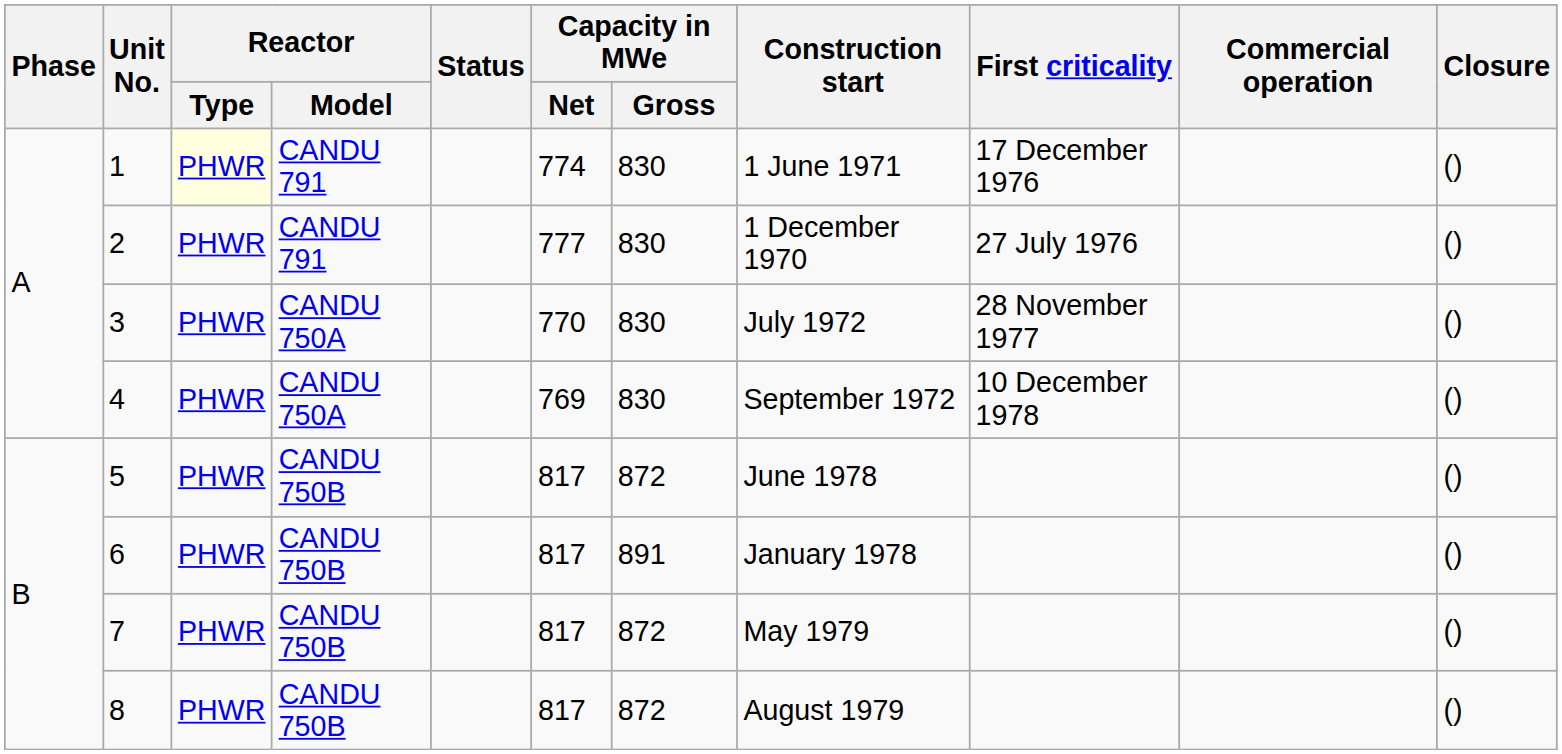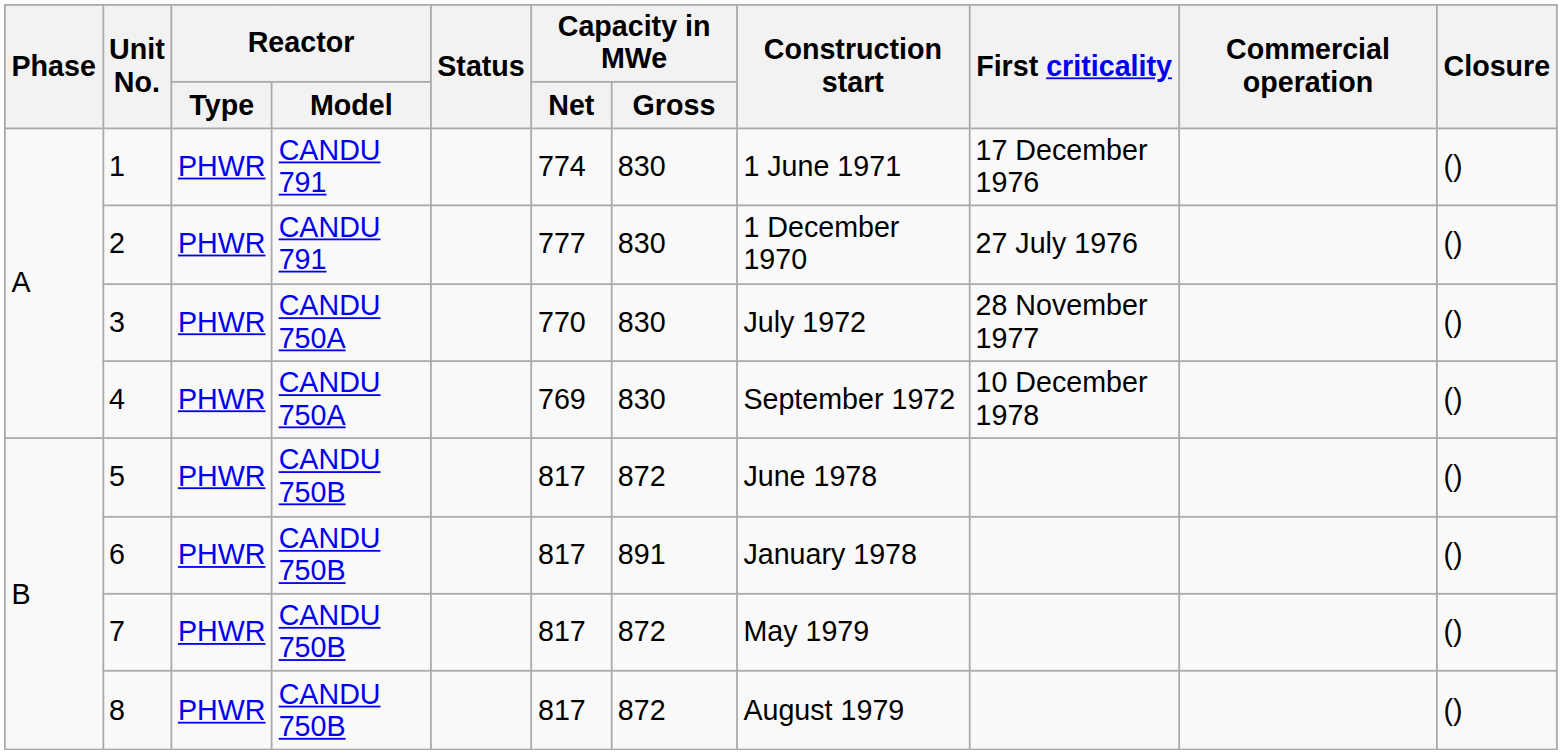(222, 166) lightyellow background -> (222, 166) no background
